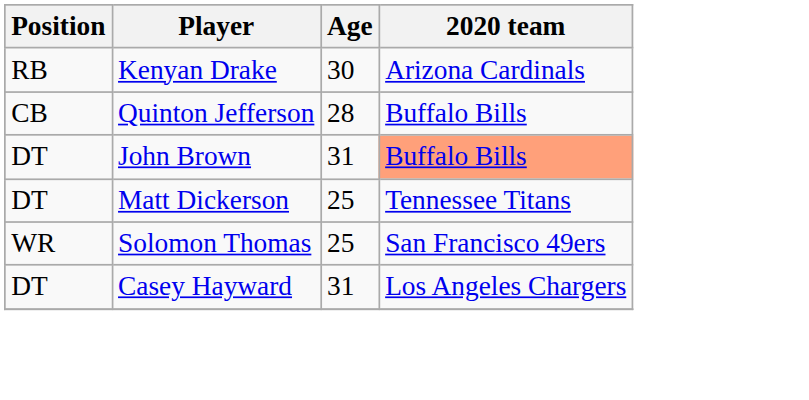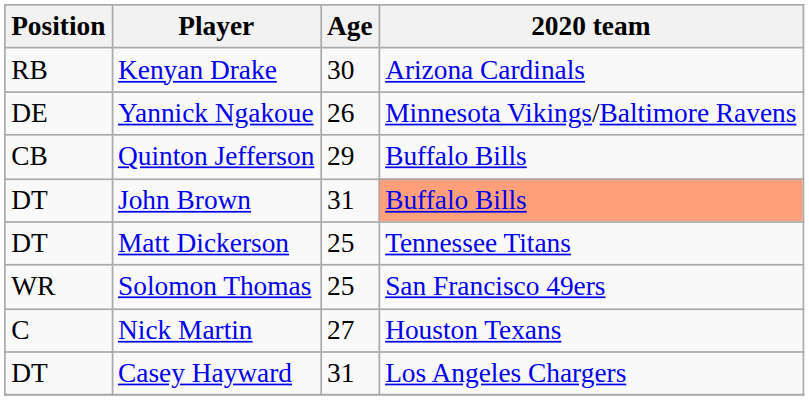+ row: (216, 112)
(341, 112) 28 -> (341, 156) 29
+ row: (185, 329)
